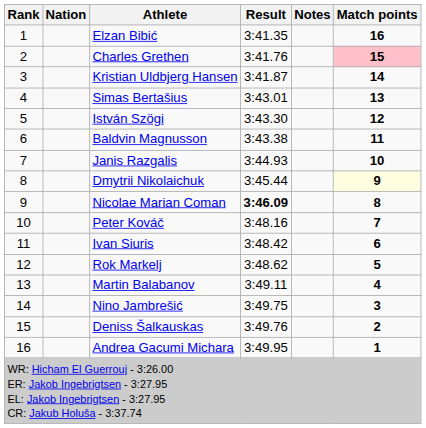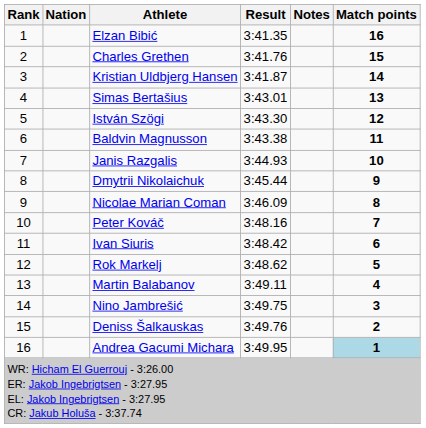(377, 56) pink background -> (376, 56) no background
(377, 181) lightyellow background -> (376, 181) no background
(266, 202) bold -> (265, 202) normal
(377, 347) no background -> (376, 347) lightblue background
